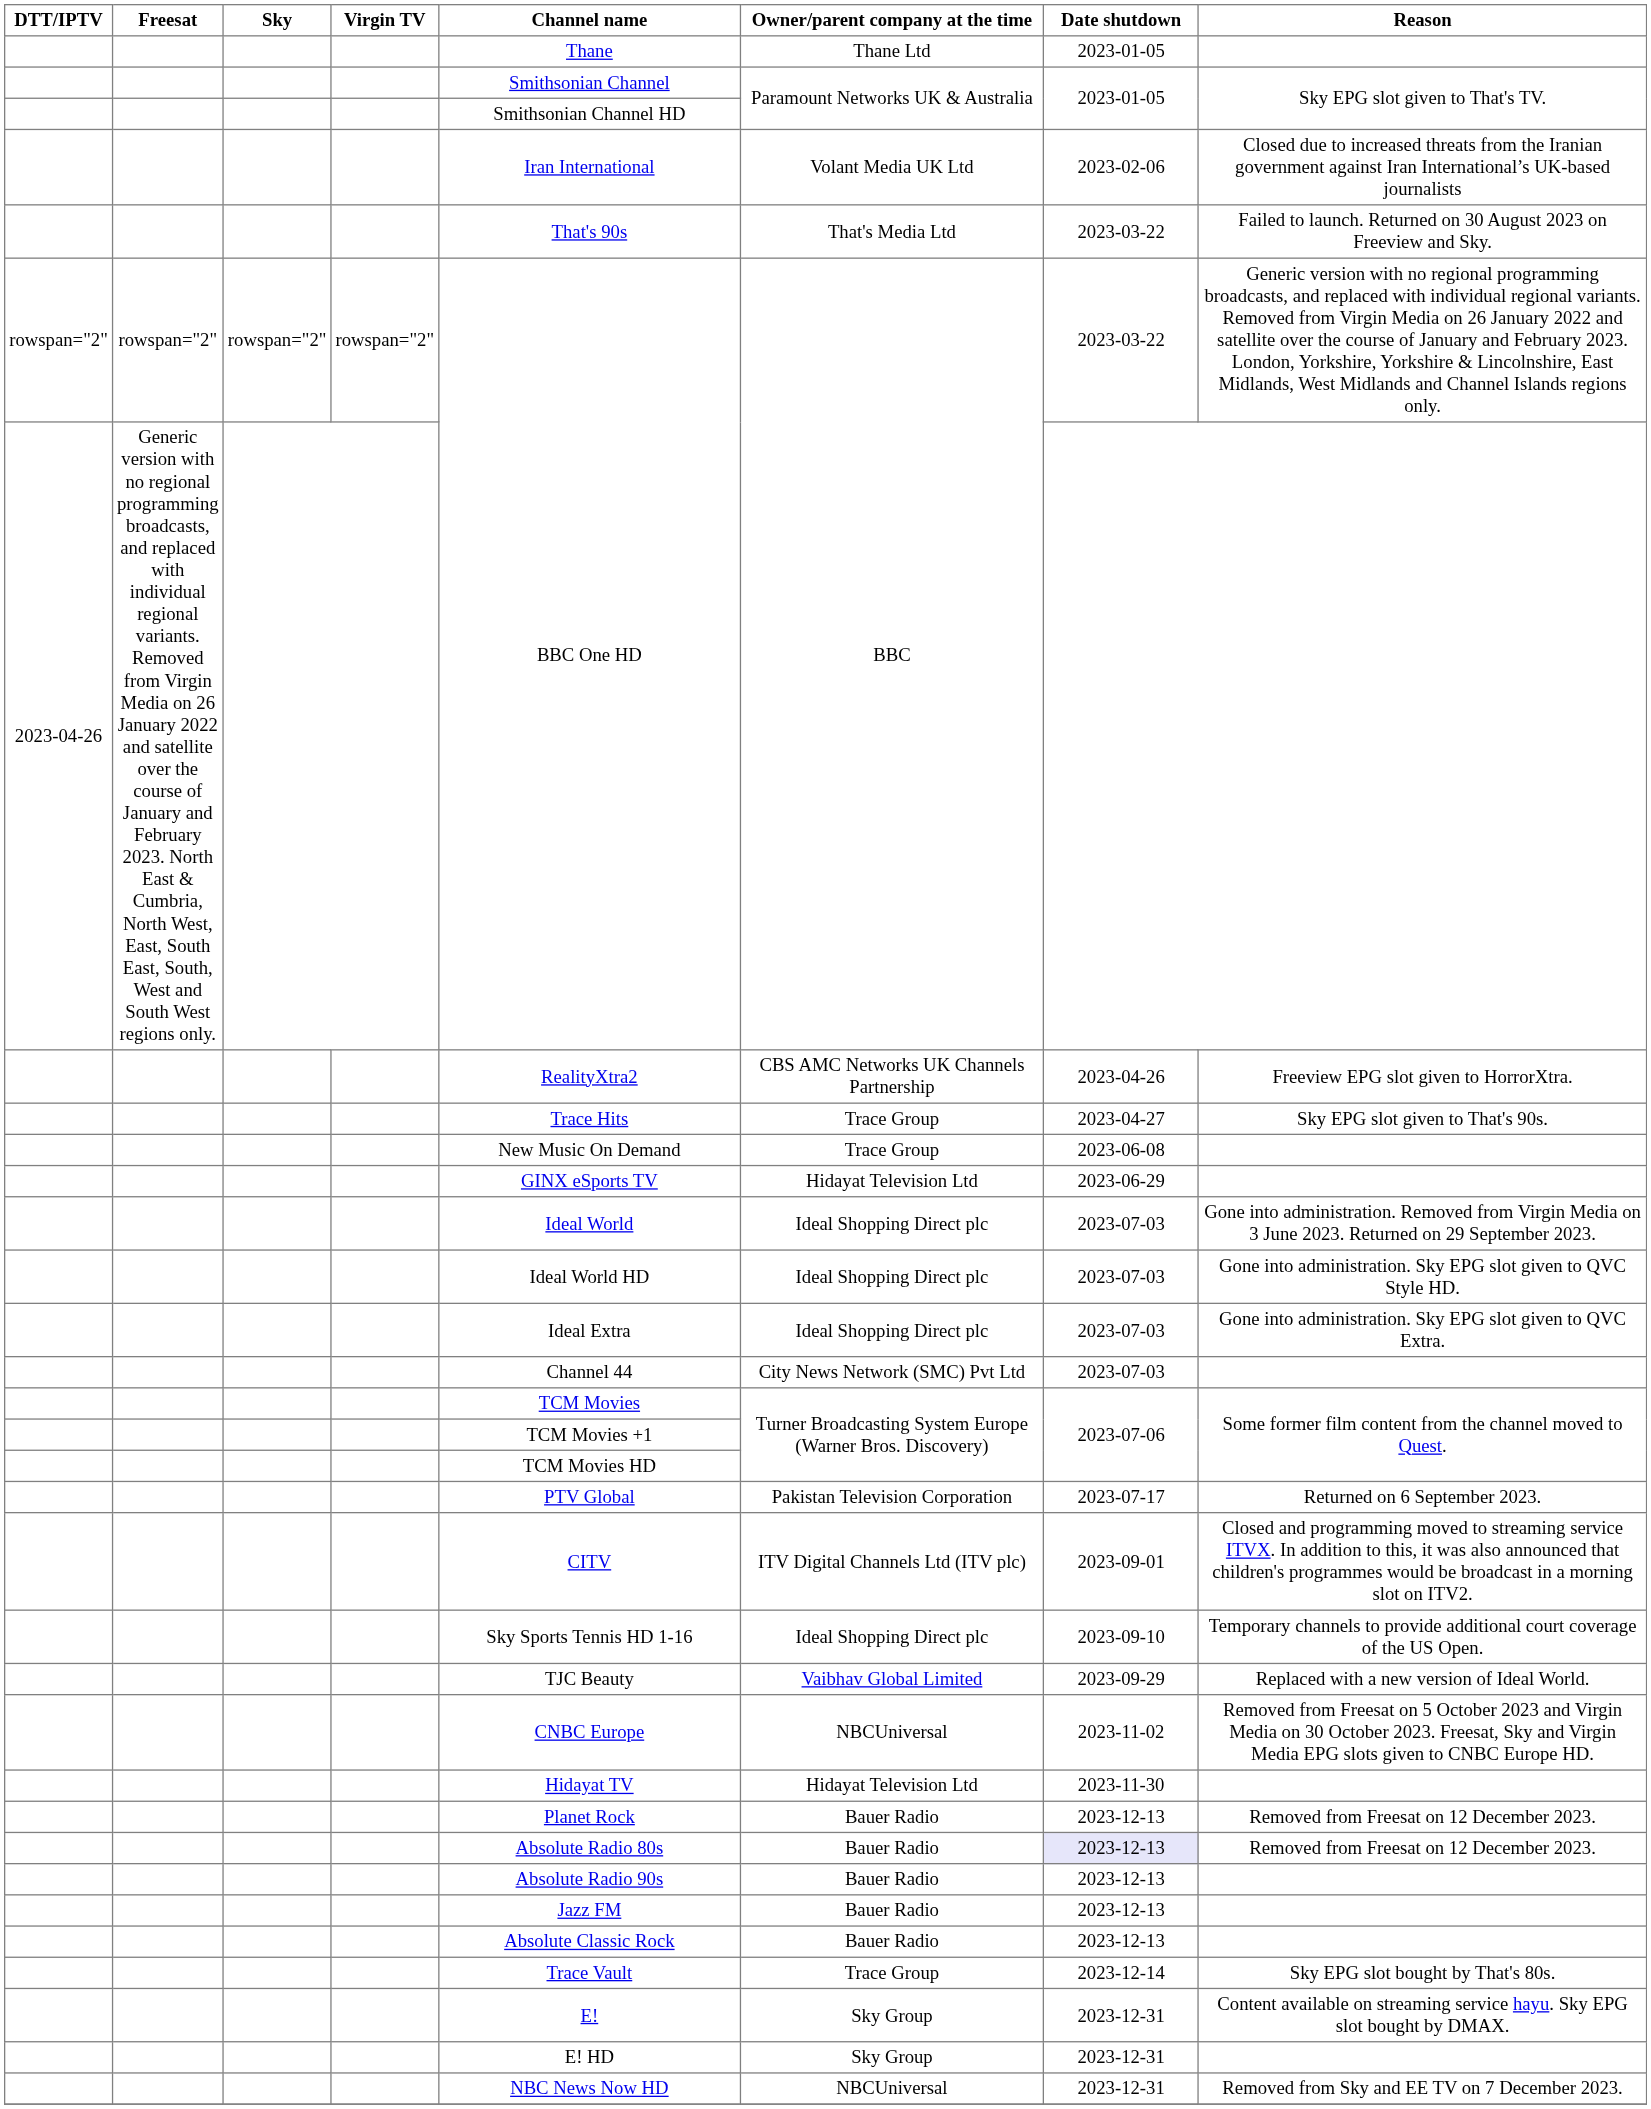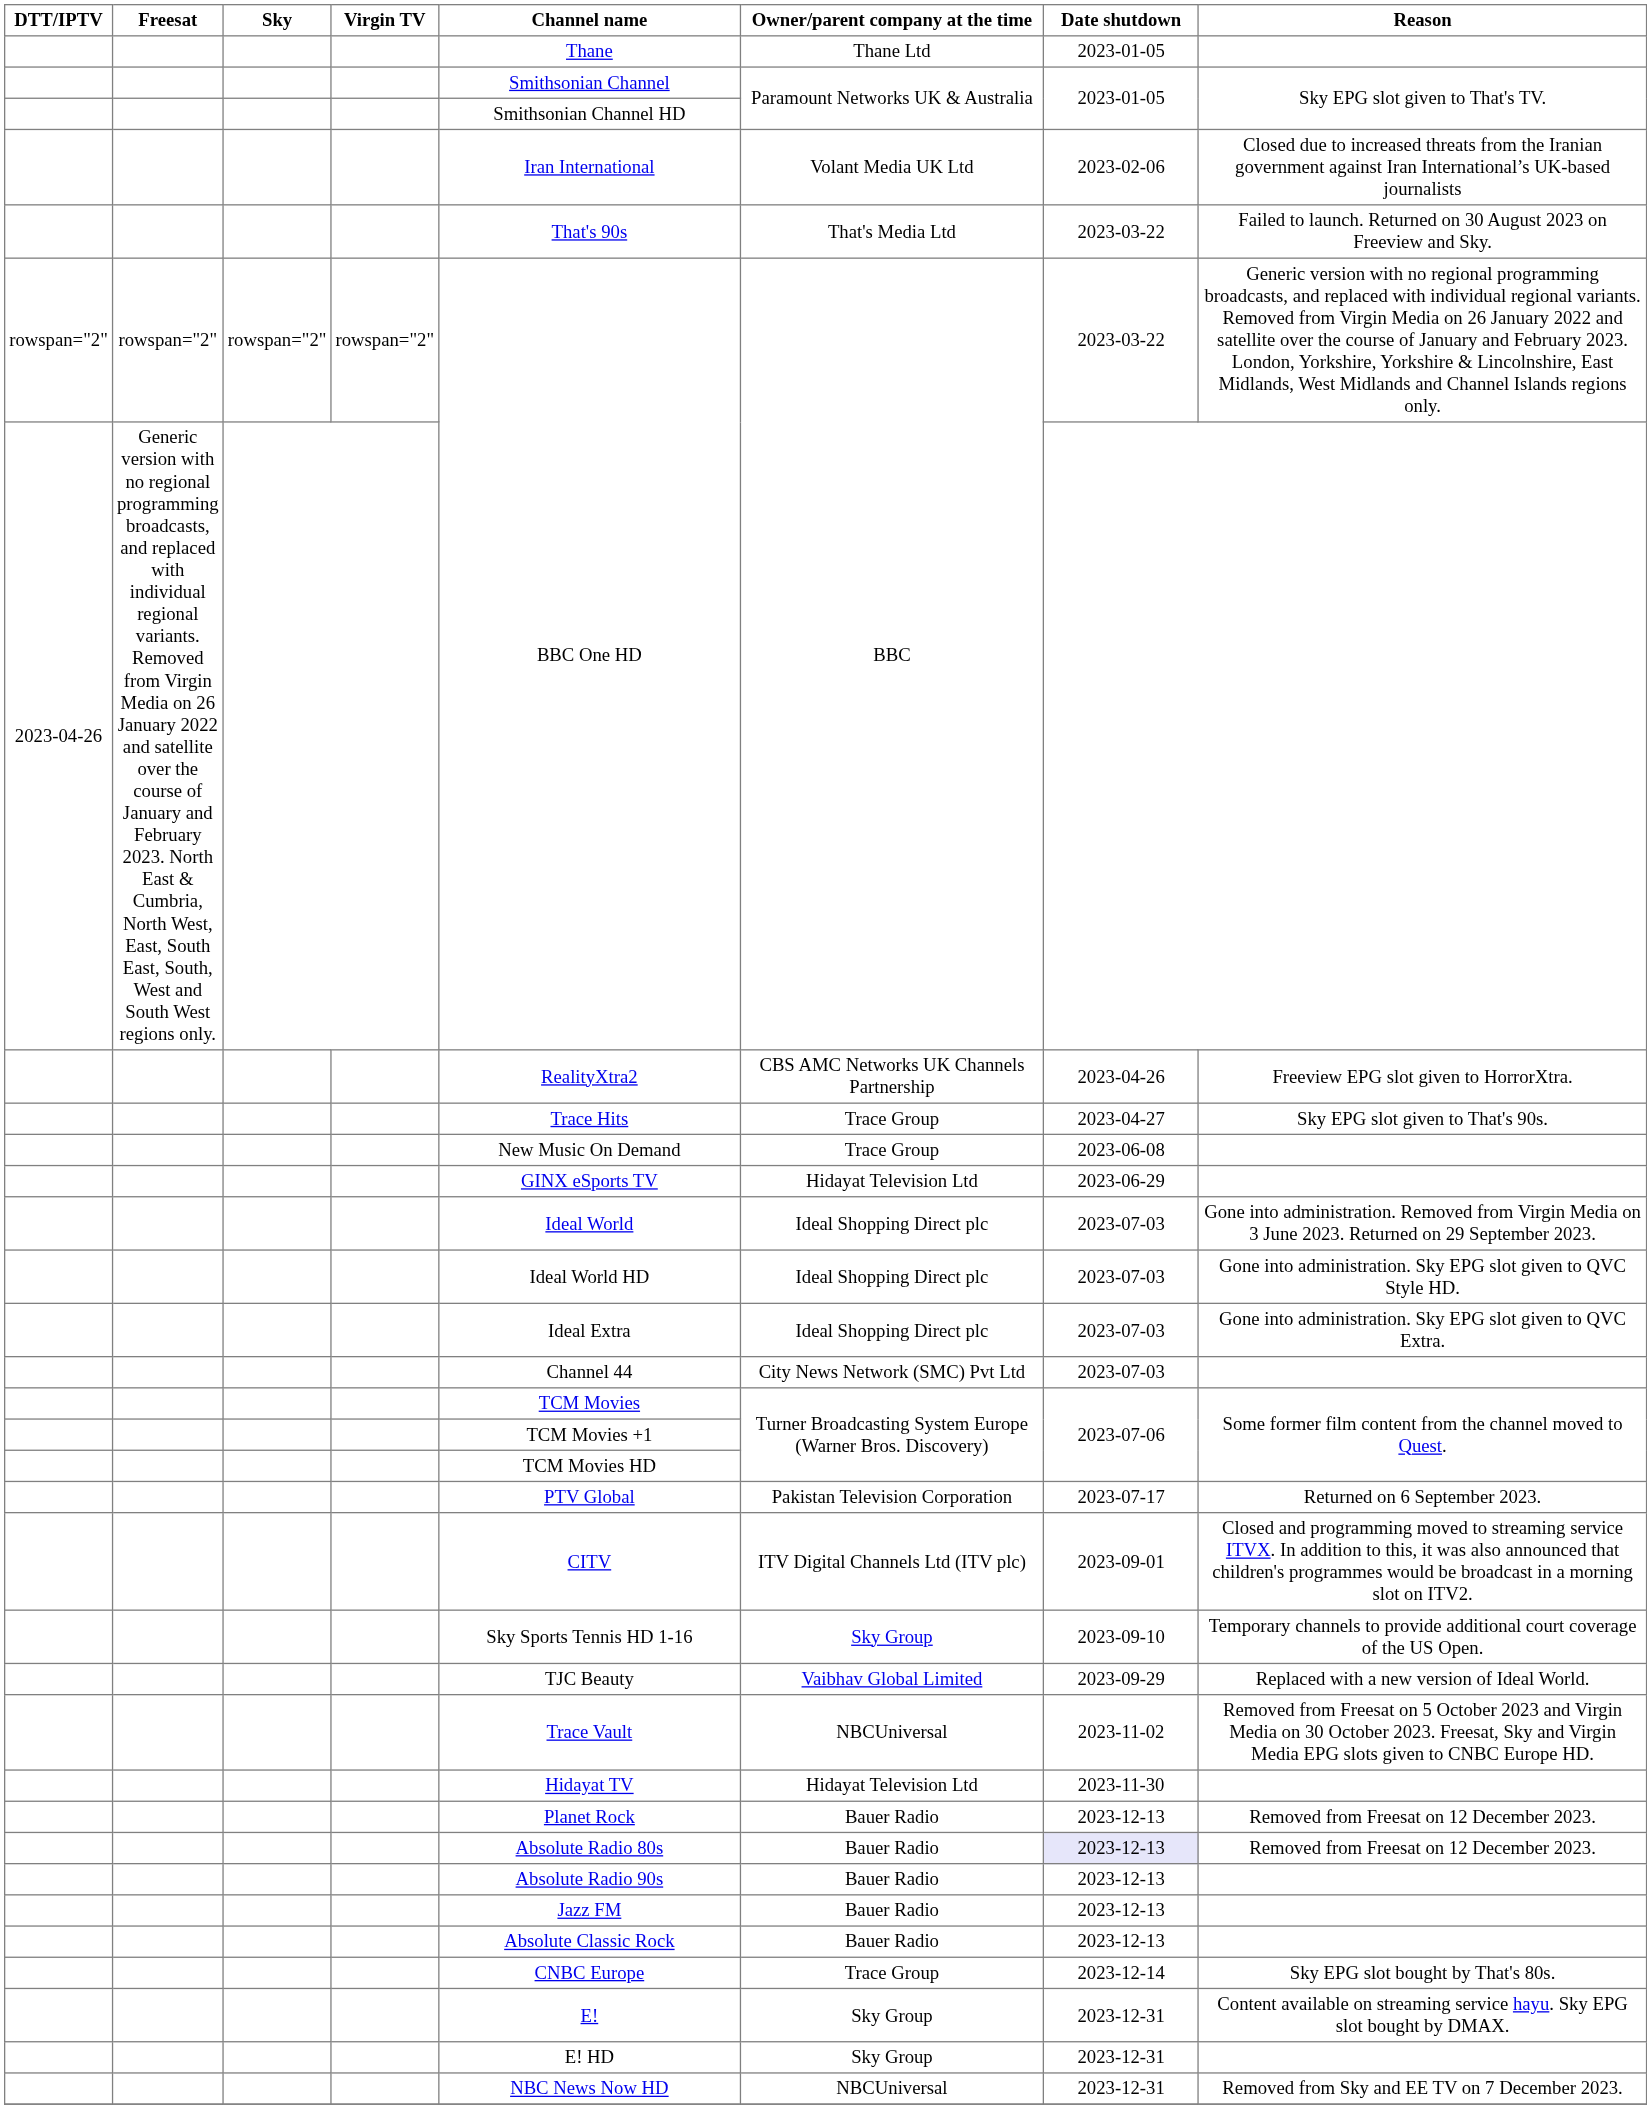(892, 1636) Ideal Shopping Direct plc -> (892, 1636) Sky Group
(589, 1732) CNBC Europe -> (589, 1732) Trace Vault
(589, 1972) Trace Vault -> (589, 1972) CNBC Europe
